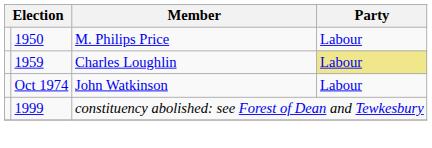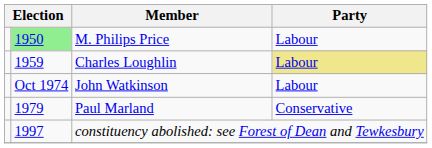(29, 39) no background -> (29, 39) lightgreen background
+ row: (114, 108)
(29, 108) 1999 -> (29, 131) 1997
